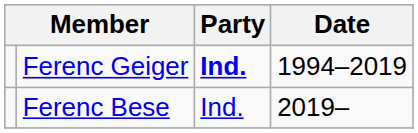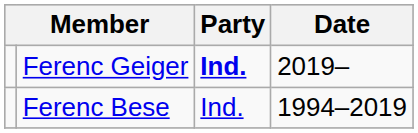(342, 66) 1994–2019 -> (313, 66) 2019–
(313, 107) 2019– -> (342, 107) 1994–2019
